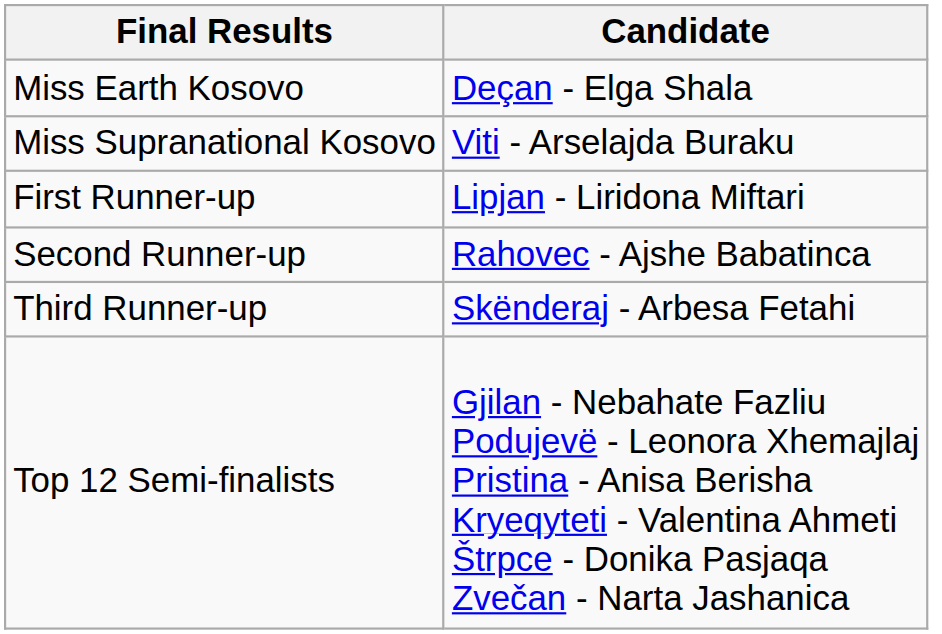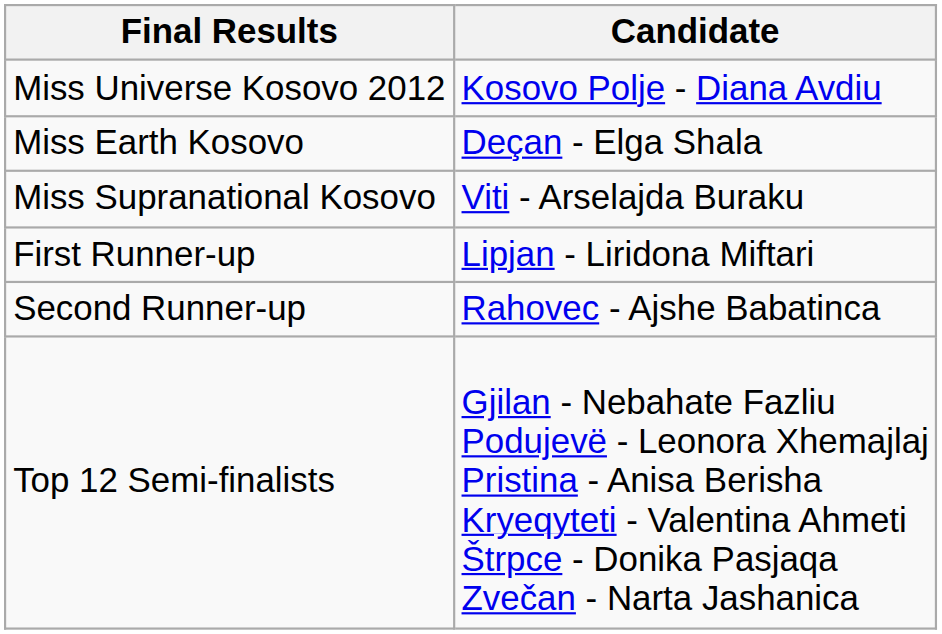+ row: (229, 87)
- row: (140, 308)
